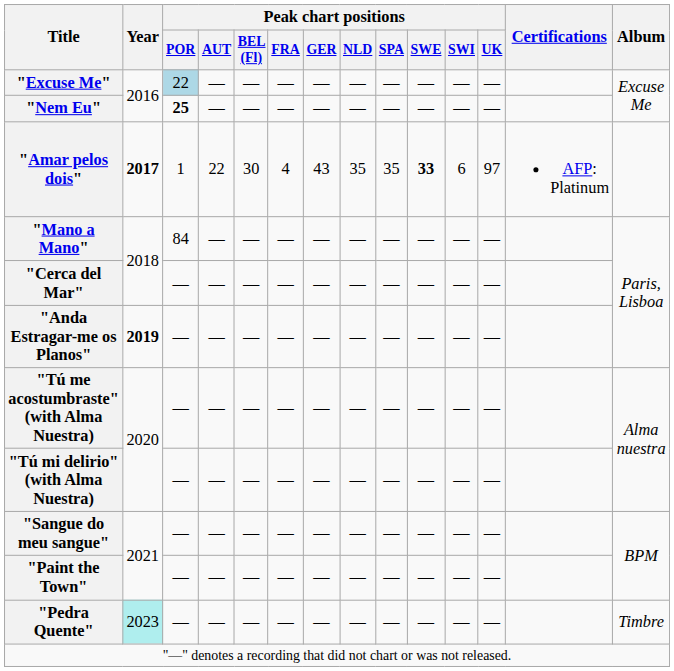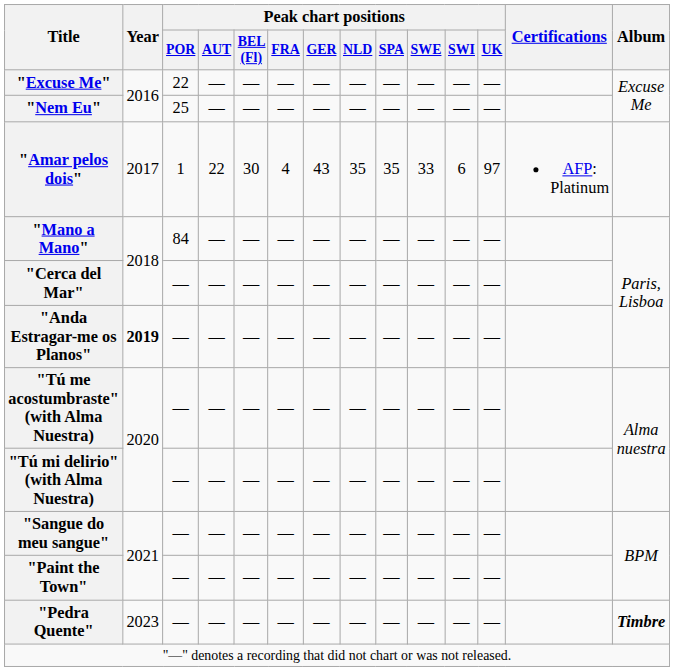(181, 82) lightblue background -> (181, 82) no background
(181, 108) bold -> (181, 108) normal
(143, 168) bold -> (143, 168) normal
(426, 168) bold -> (426, 168) normal
(143, 621) paleturquoise background -> (143, 621) no background
(641, 621) normal -> (641, 621) bold
